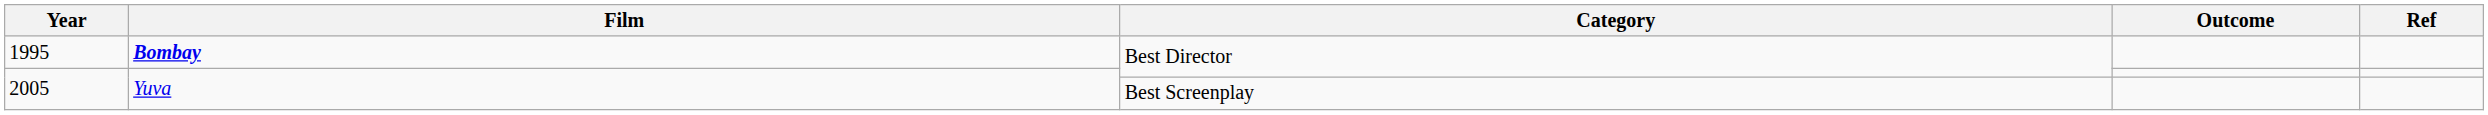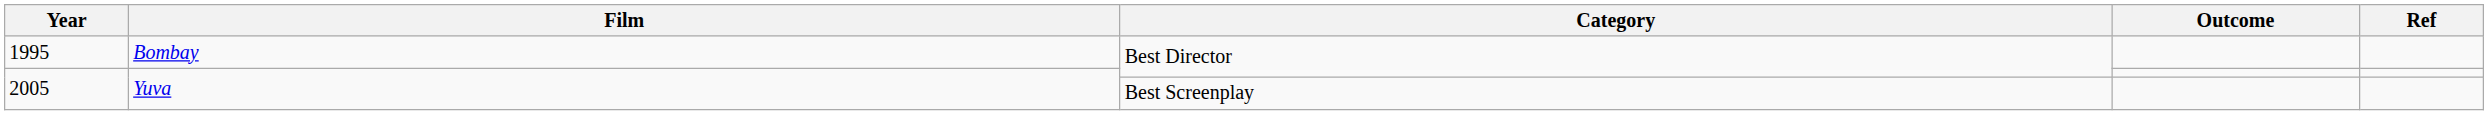(167, 52) bold -> (166, 52) normal
